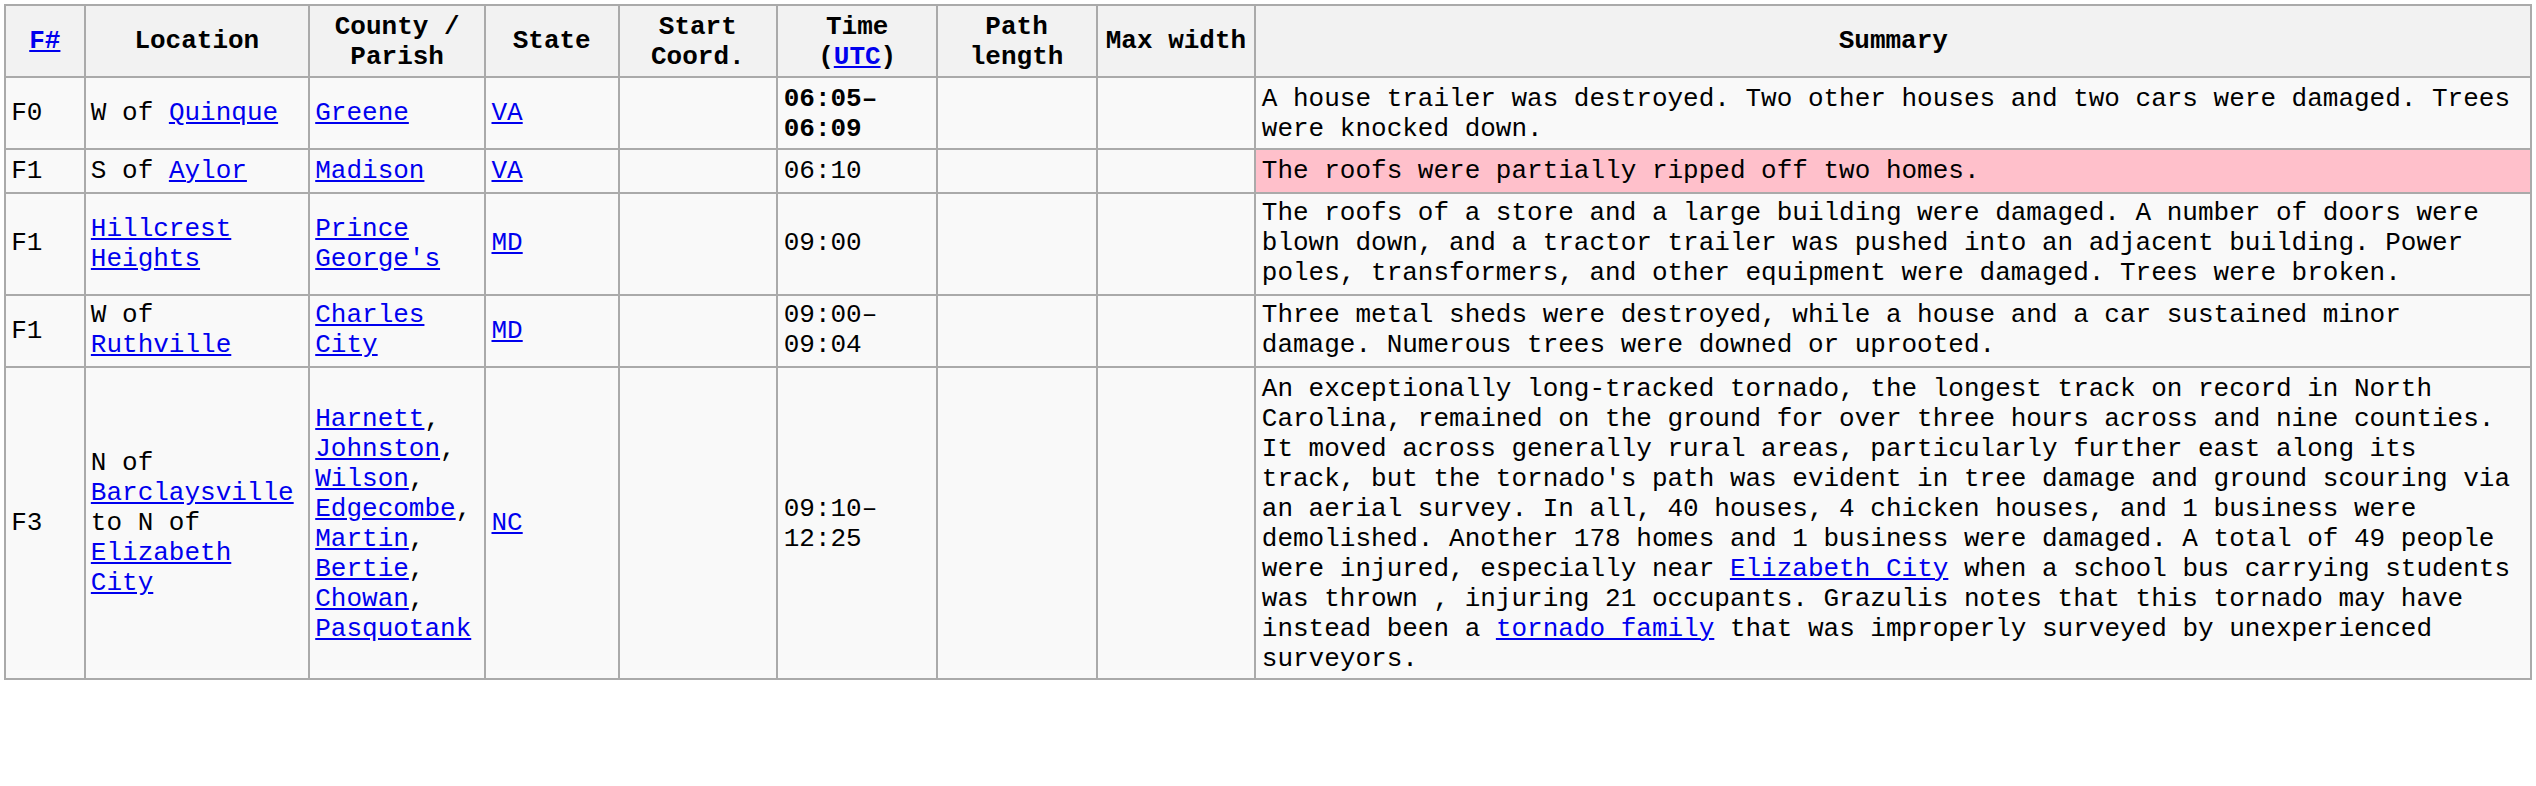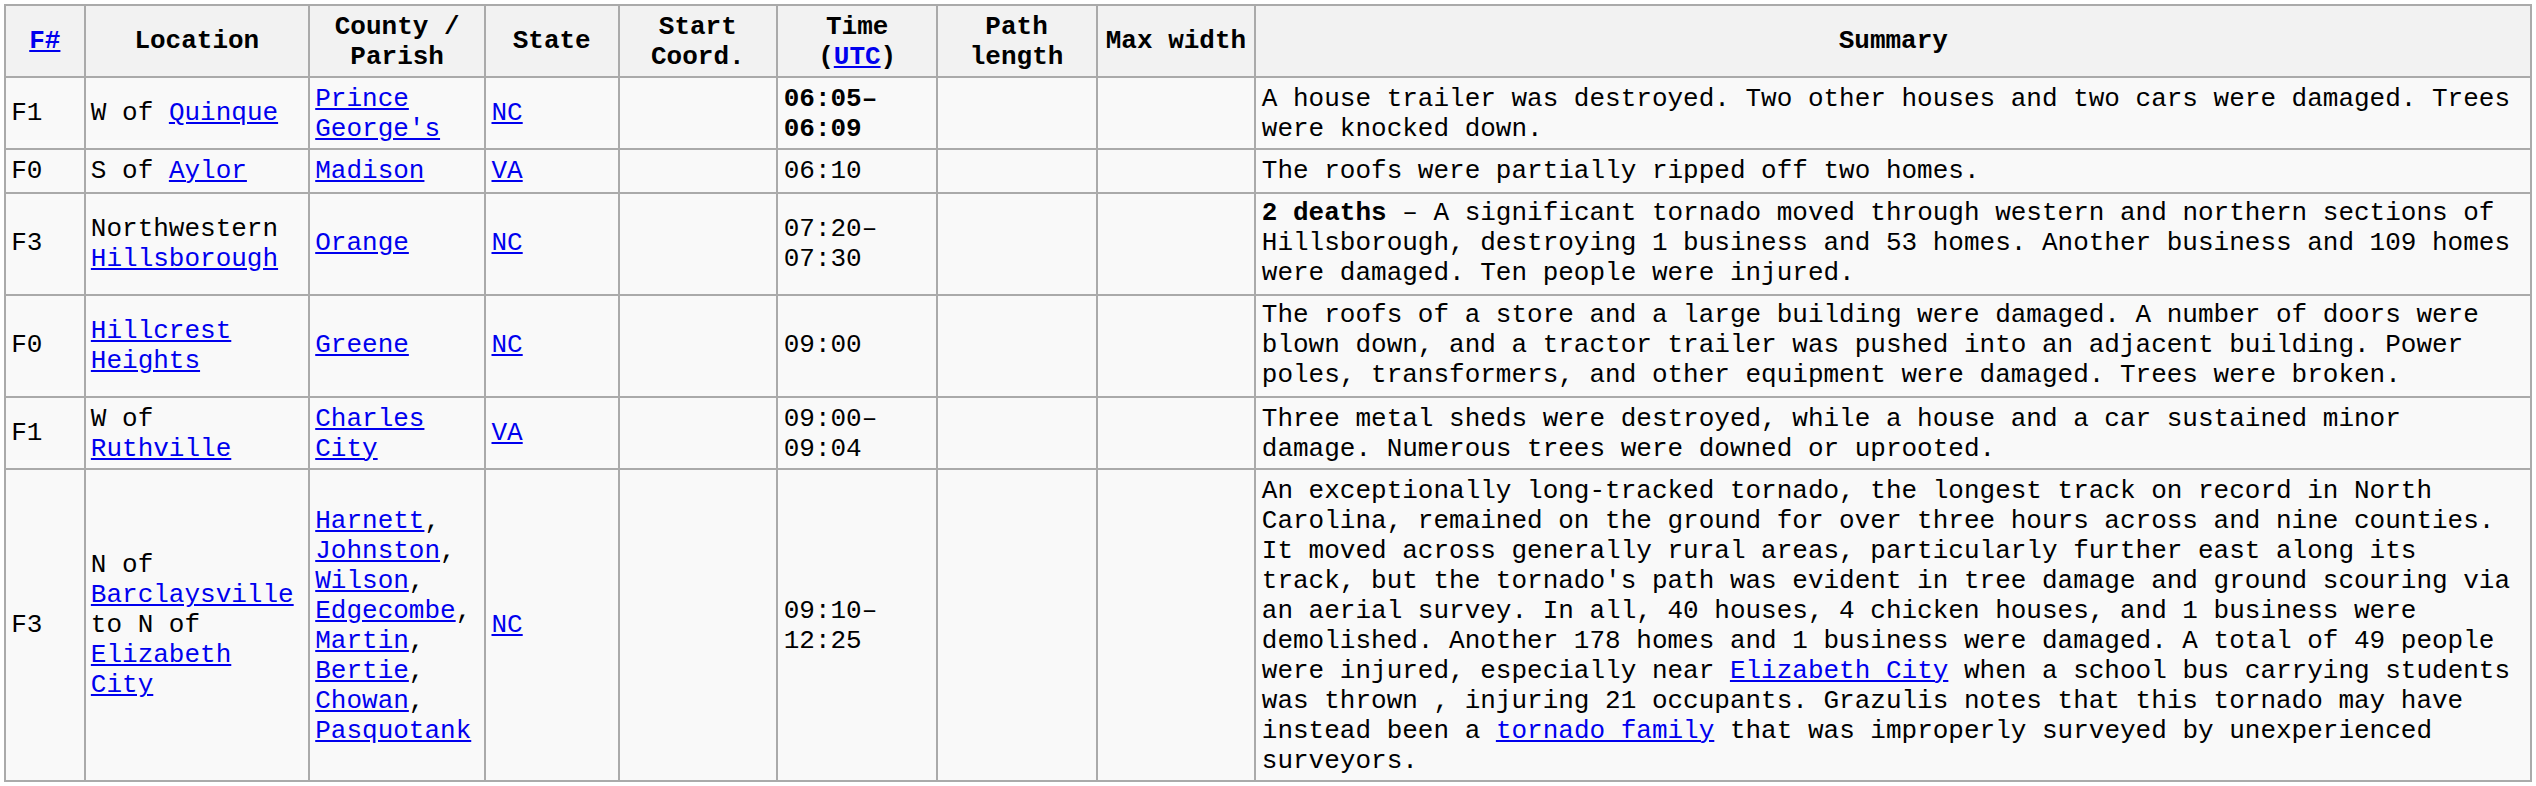(27, 114) F0 -> (27, 114) F1
(362, 114) Greene -> (378, 114) Prince George's
(507, 114) VA -> (507, 114) NC
(27, 171) F1 -> (27, 171) F0
(1621, 171) pink background -> (1621, 171) no background
+ row: (184, 243)
(27, 243) F1 -> (27, 346) F0
(378, 243) Prince George's -> (362, 346) Greene
(507, 243) MD -> (507, 346) NC
(507, 331) MD -> (507, 433) VA
